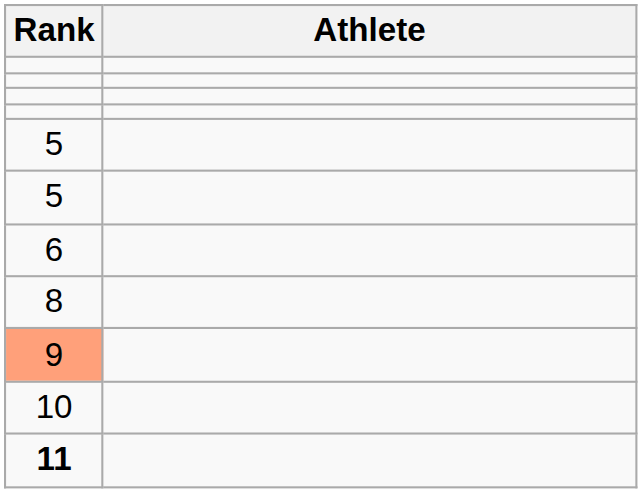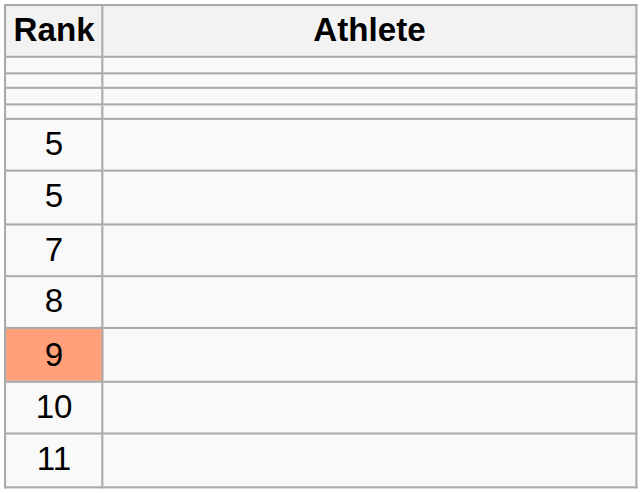(54, 249) 6 -> (54, 249) 7
(54, 459) bold -> (54, 459) normal
